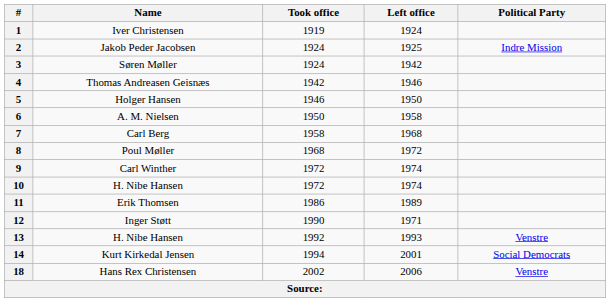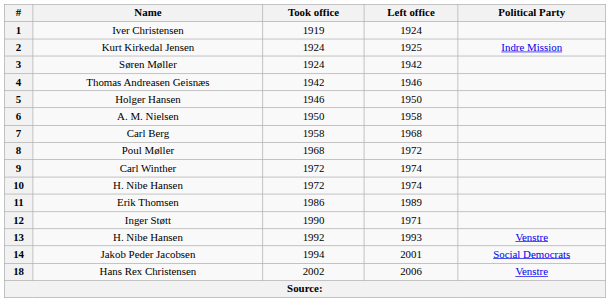(148, 47) Jakob Peder Jacobsen -> (148, 47) Kurt Kirkedal Jensen
(148, 254) Kurt Kirkedal Jensen -> (148, 254) Jakob Peder Jacobsen
